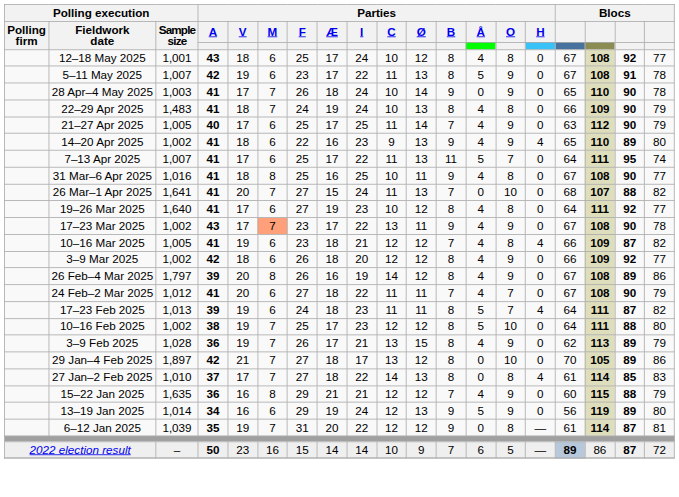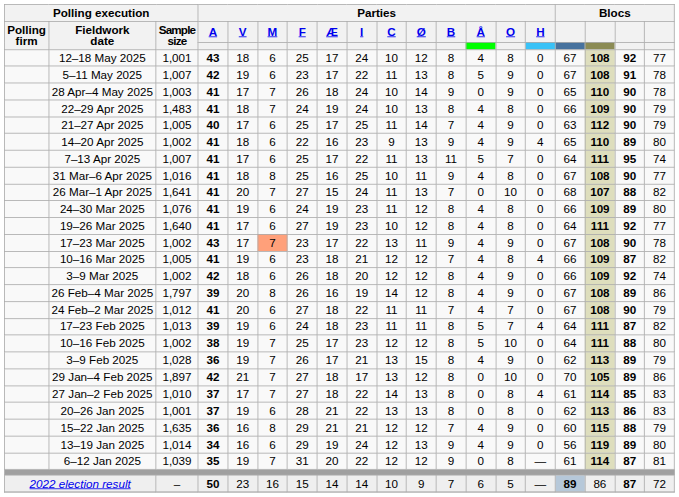+ row: (102, 209)
(659, 260) 77 -> (659, 277) 74
+ row: (102, 411)
(481, 411) 5 -> (481, 445) 4
